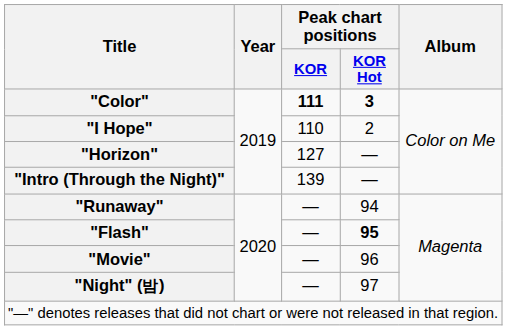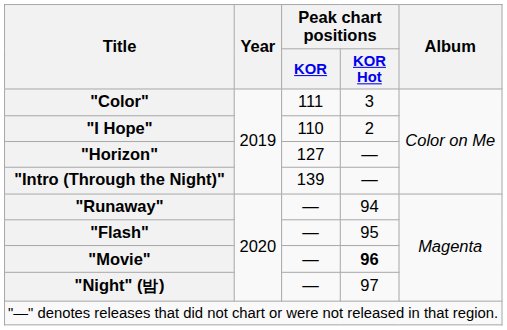(311, 102) bold -> (311, 102) normal
(369, 102) bold -> (369, 102) normal
(369, 232) bold -> (369, 232) normal
(369, 258) normal -> (369, 258) bold
